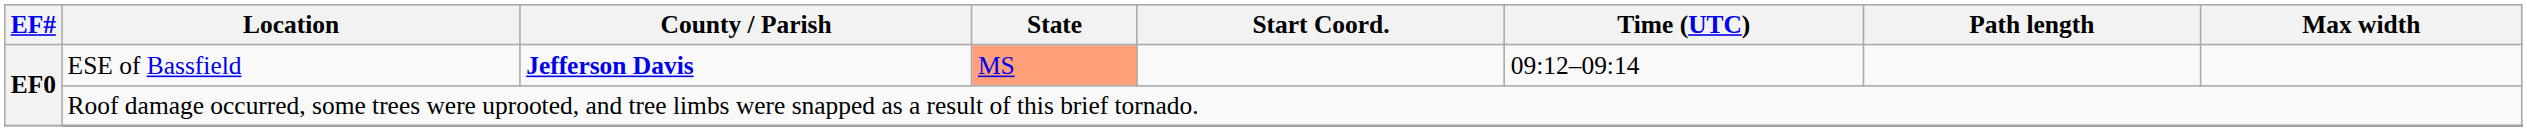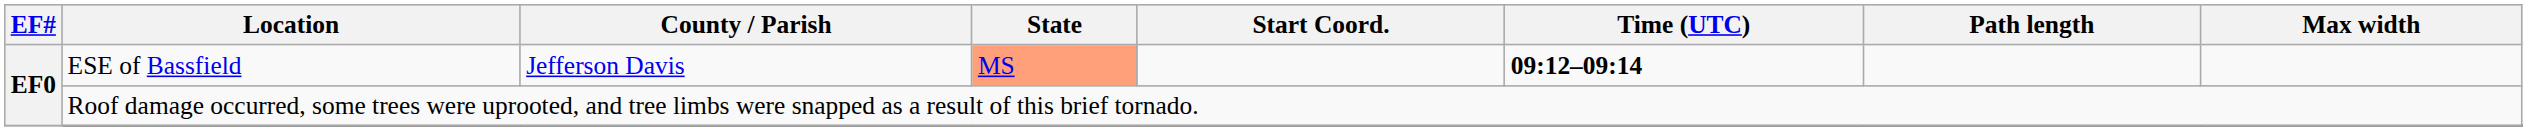(610, 65) bold -> (605, 65) normal
(1575, 65) normal -> (1576, 65) bold
